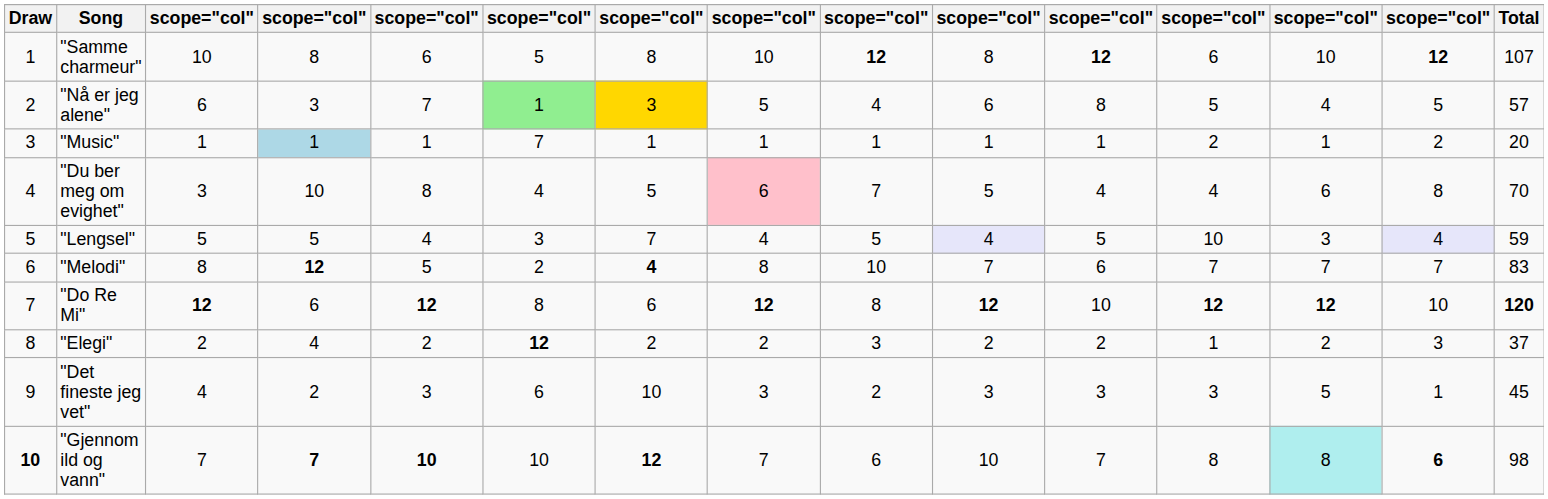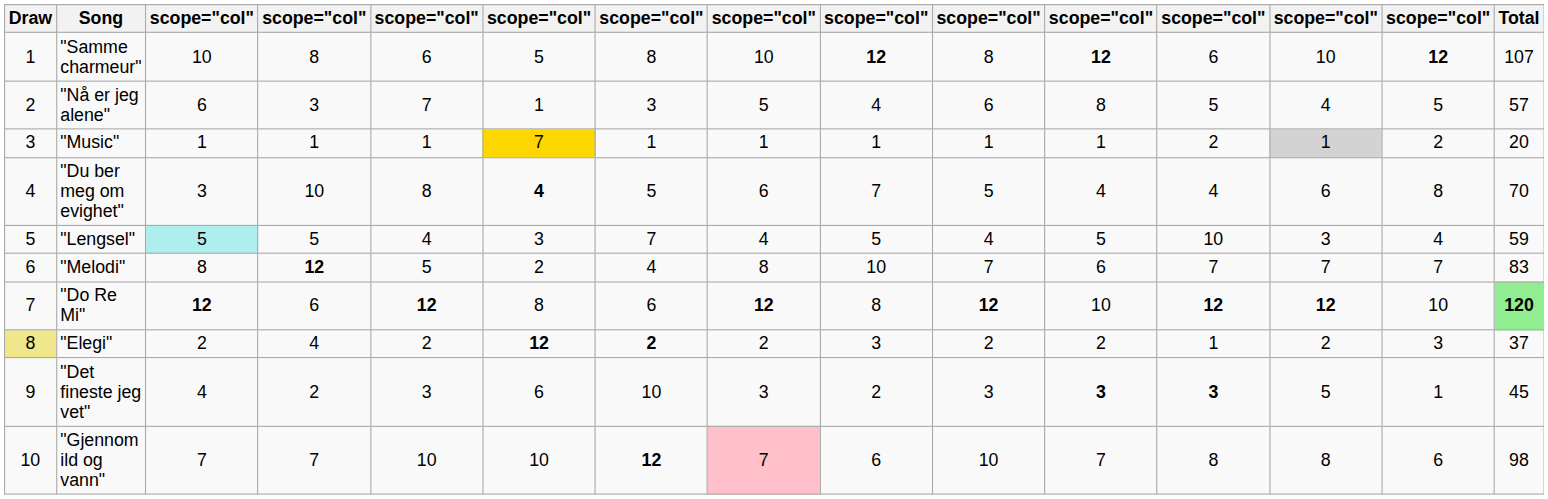(539, 104) lightgreen background -> (539, 104) no background
(651, 104) gold background -> (651, 104) no background
(314, 143) lightblue background -> (314, 143) no background
(539, 143) no background -> (539, 143) gold background
(1326, 143) no background -> (1326, 143) lightgrey background
(539, 191) normal -> (539, 191) bold
(764, 191) pink background -> (764, 191) no background
(202, 239) no background -> (202, 239) paleturquoise background
(989, 239) lavender background -> (989, 239) no background
(1438, 239) lavender background -> (1438, 239) no background
(651, 267) bold -> (651, 267) normal
(1519, 305) no background -> (1519, 305) lightgreen background
(30, 343) no background -> (30, 343) khaki background
(651, 343) normal -> (651, 343) bold
(1101, 391) normal -> (1101, 391) bold
(1213, 391) normal -> (1213, 391) bold
(30, 460) bold -> (30, 460) normal
(314, 460) bold -> (314, 460) normal
(427, 460) bold -> (427, 460) normal
(764, 460) no background -> (764, 460) pink background
(1326, 460) paleturquoise background -> (1326, 460) no background
(1438, 460) bold -> (1438, 460) normal
